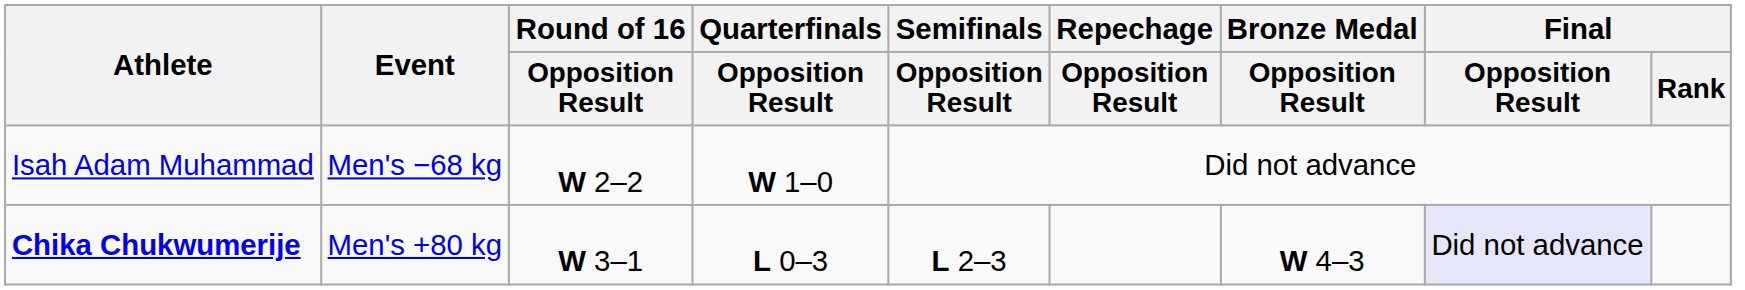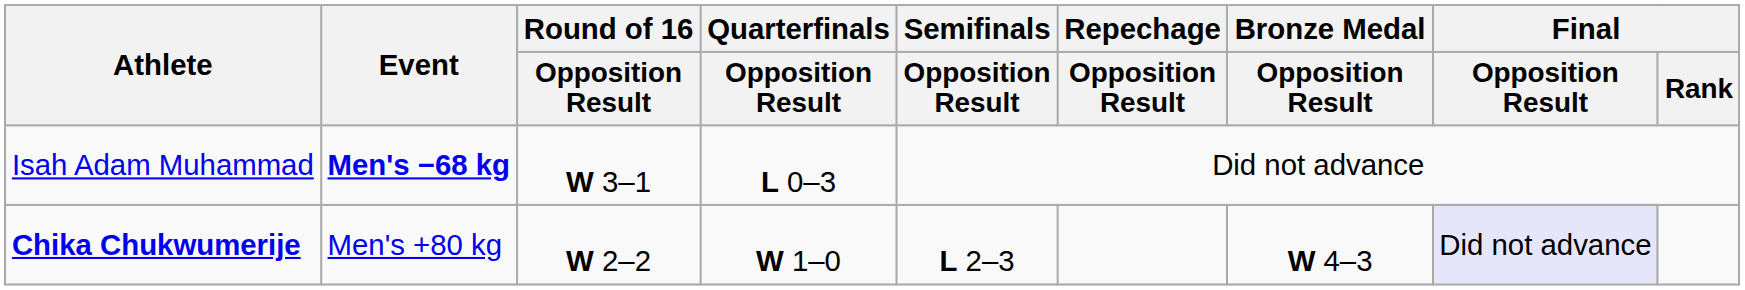(415, 166) normal -> (419, 166) bold
(601, 182) W 2–2 -> (609, 182) W 3–1
(791, 182) W 1–0 -> (798, 182) L 0–3
(601, 261) W 3–1 -> (609, 261) W 2–2
(791, 261) L 0–3 -> (799, 261) W 1–0
